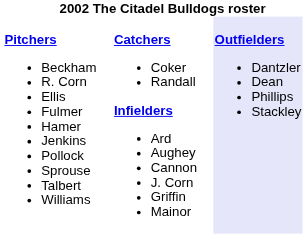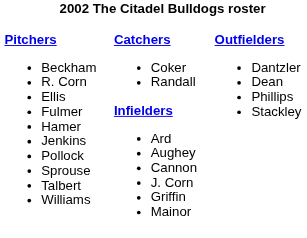(258, 76) lavender background -> (258, 76) no background
